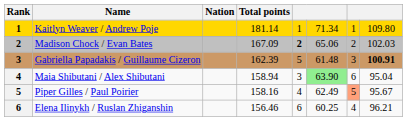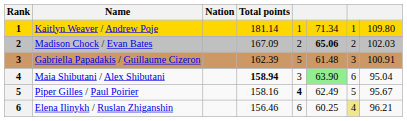(299, 44) bold -> (299, 44) normal
(327, 44) normal -> (327, 44) bold
(381, 60) bold -> (381, 60) normal
(264, 76) normal -> (264, 76) bold
(299, 92) normal -> (299, 92) bold
(354, 92) lightsalmon background -> (354, 92) no background
(354, 108) no background -> (354, 108) khaki background
